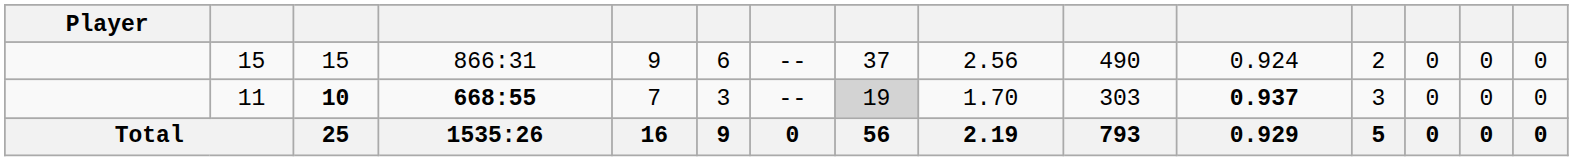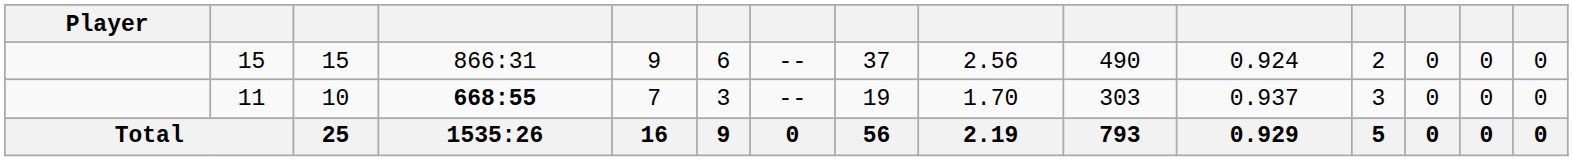(336, 99) bold -> (336, 99) normal
(876, 99) lightgrey background -> (876, 99) no background
(1264, 99) bold -> (1264, 99) normal
